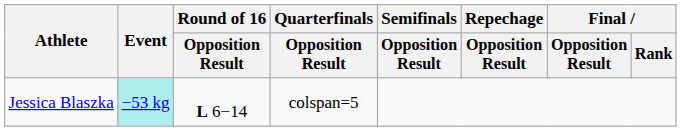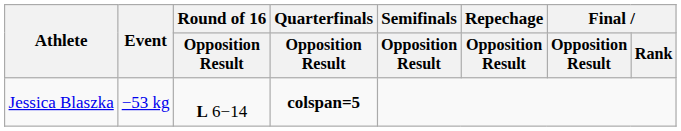(146, 102) paleturquoise background -> (146, 102) no background
(324, 102) normal -> (324, 102) bold
